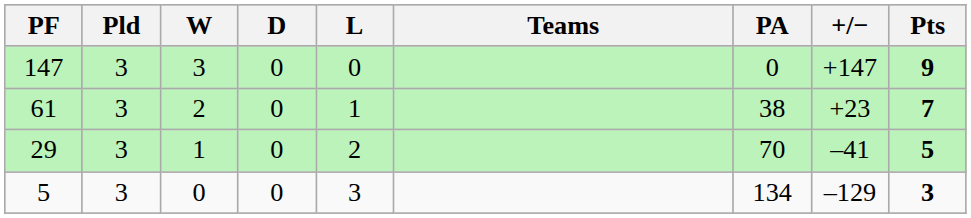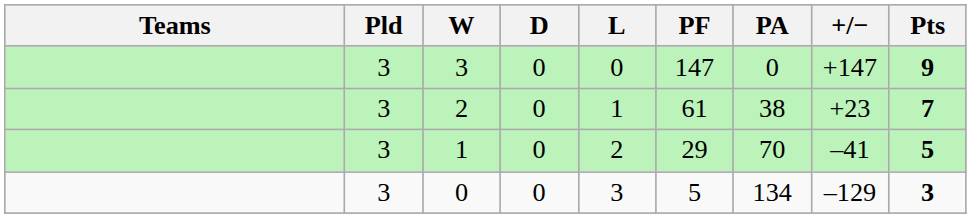columns swapped: (563, 25) <-> (44, 25)
